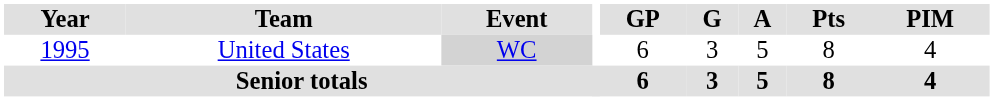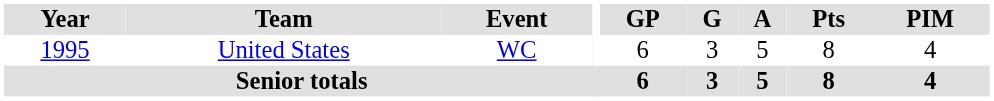(517, 49) lightgrey background -> (517, 49) no background
